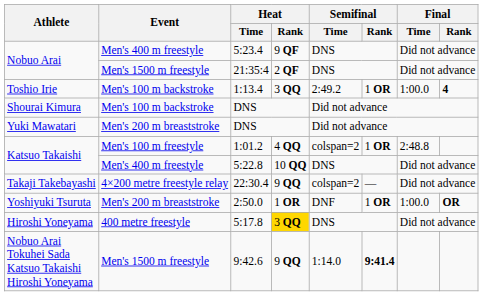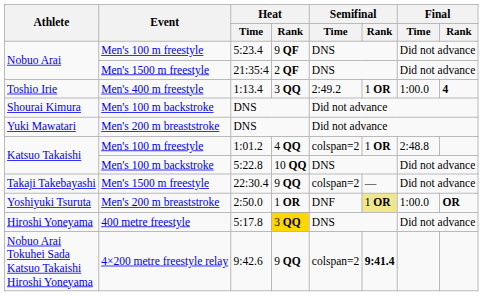(152, 51) Men's 400 m freestyle -> (152, 51) Men's 100 m freestyle
(157, 89) Men's 100 m backstroke -> (152, 89) Men's 400 m freestyle
(152, 165) Men's 400 m freestyle -> (157, 165) Men's 100 m backstroke
(165, 184) 4×200 metre freestyle relay -> (155, 184) Men's 1500 m freestyle
(378, 203) no background -> (378, 203) khaki background
(155, 261) Men's 1500 m freestyle -> (165, 261) 4×200 metre freestyle relay
(326, 261) 1:14.0 -> (336, 261) colspan=2
